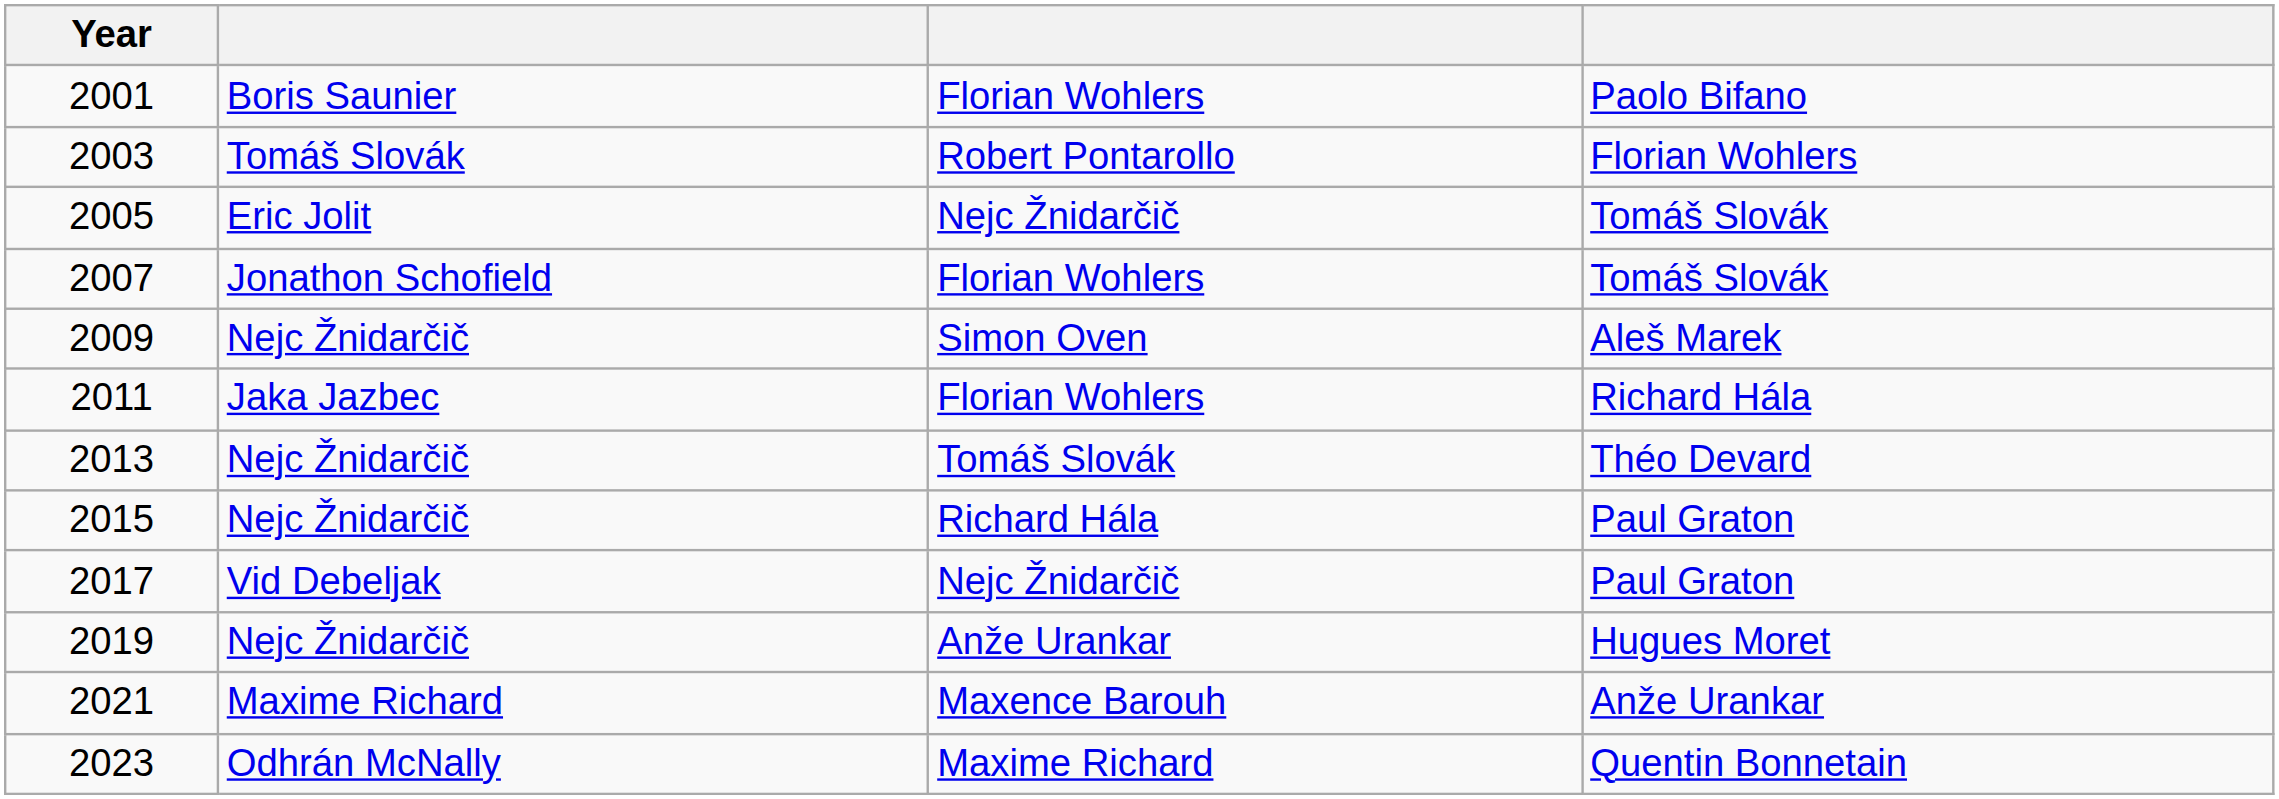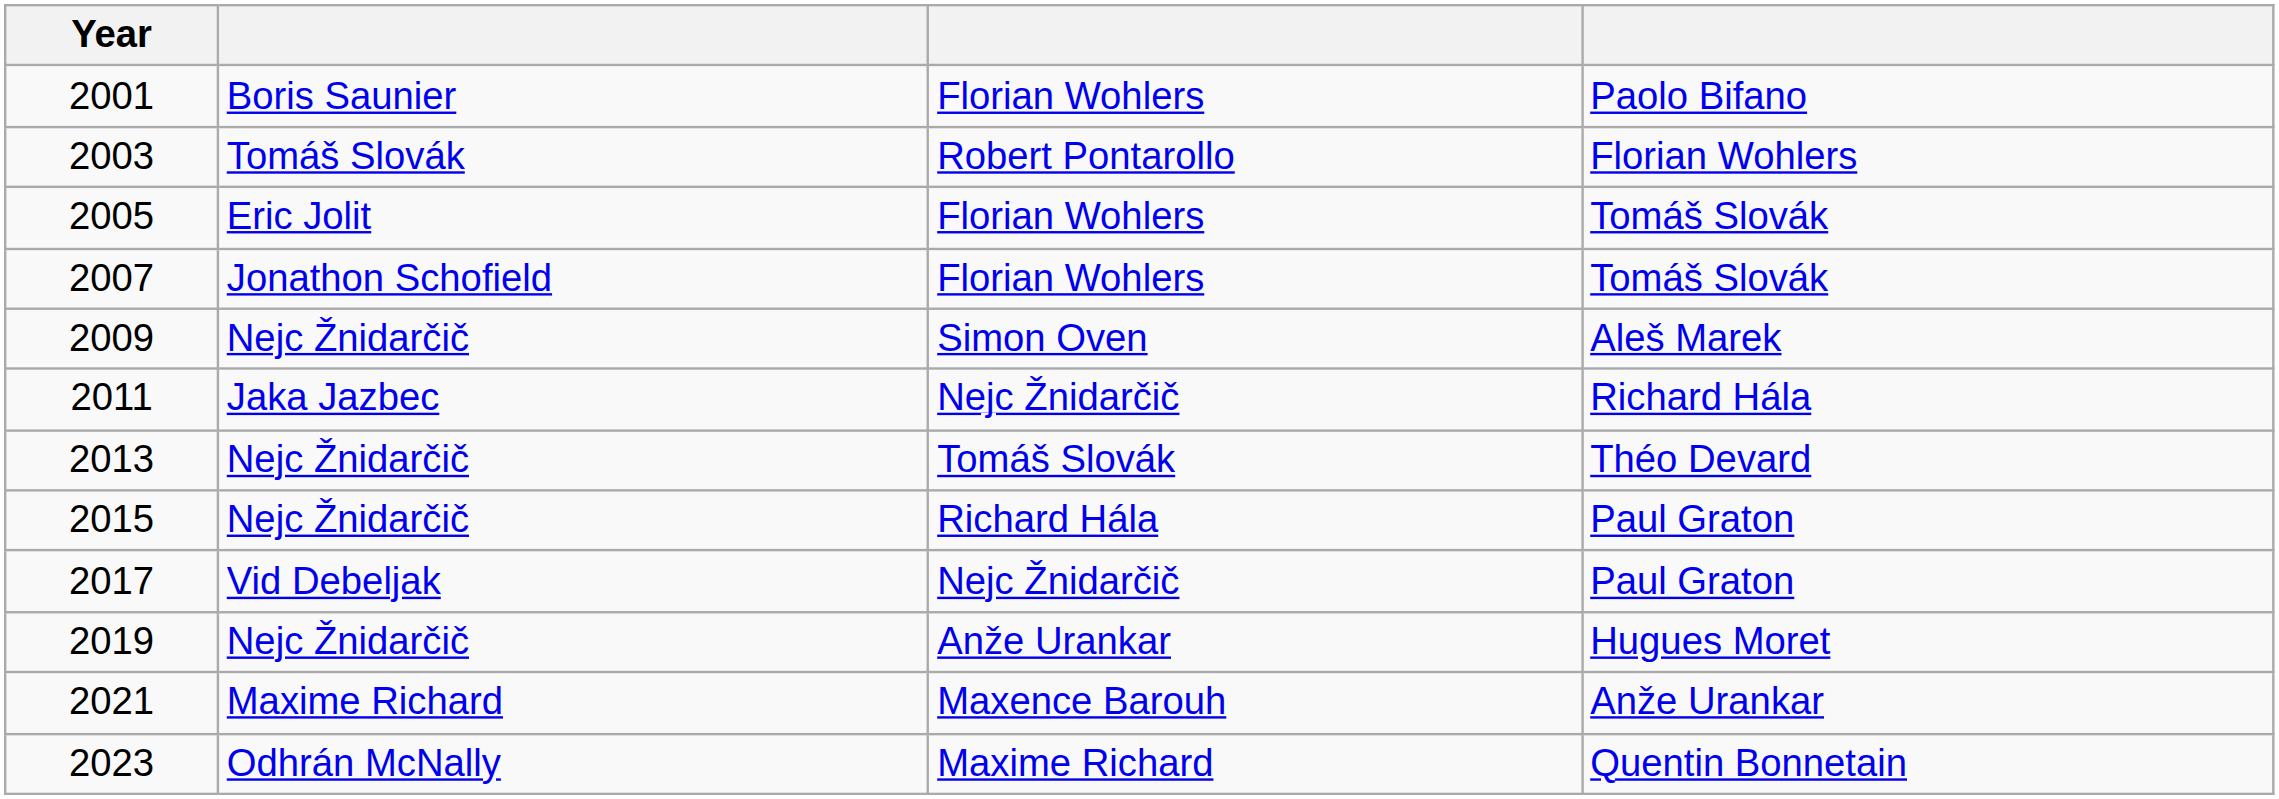(1058, 216) Nejc Žnidarčič -> (1071, 216) Florian Wohlers
(1071, 398) Florian Wohlers -> (1058, 398) Nejc Žnidarčič
